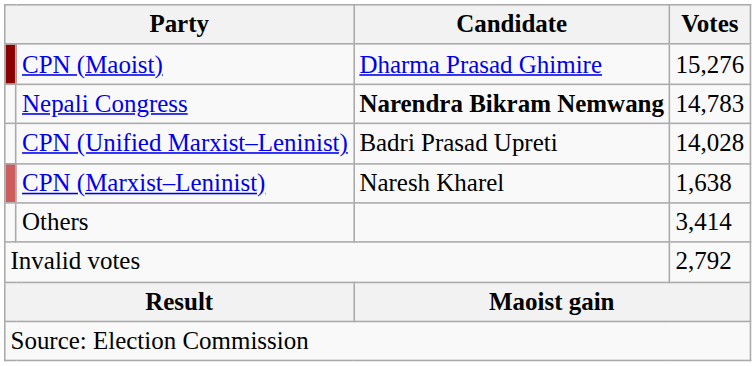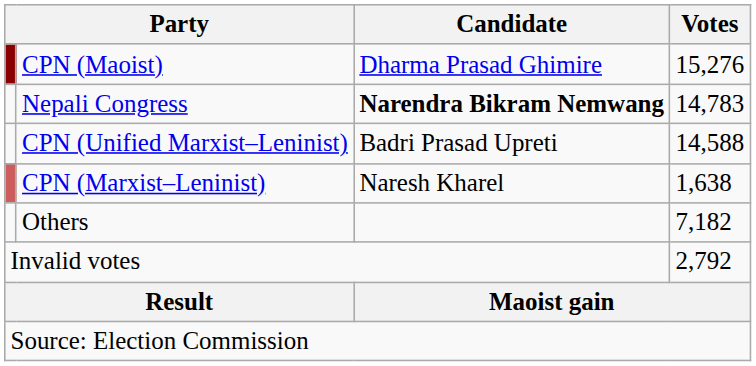(710, 143) 14,028 -> (710, 143) 14,588
(704, 222) 3,414 -> (704, 222) 7,182
